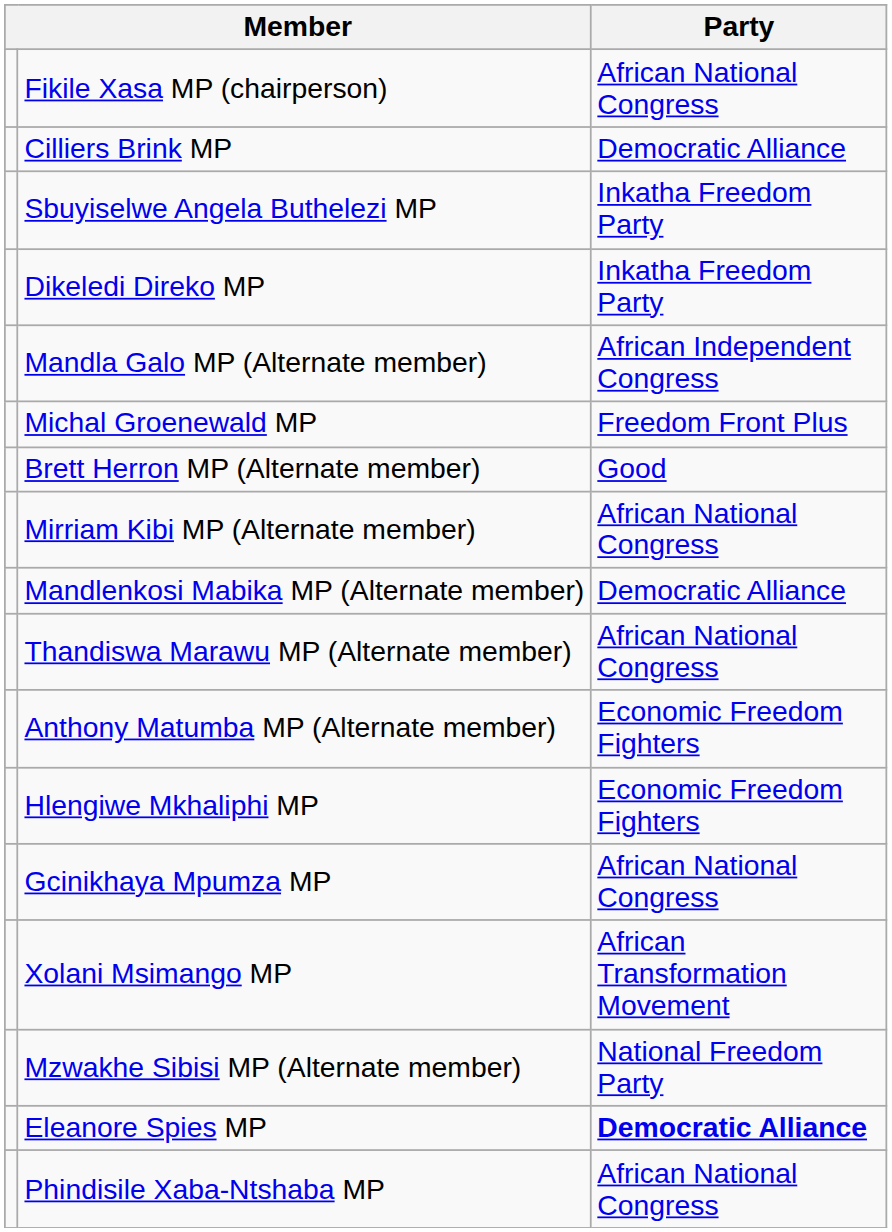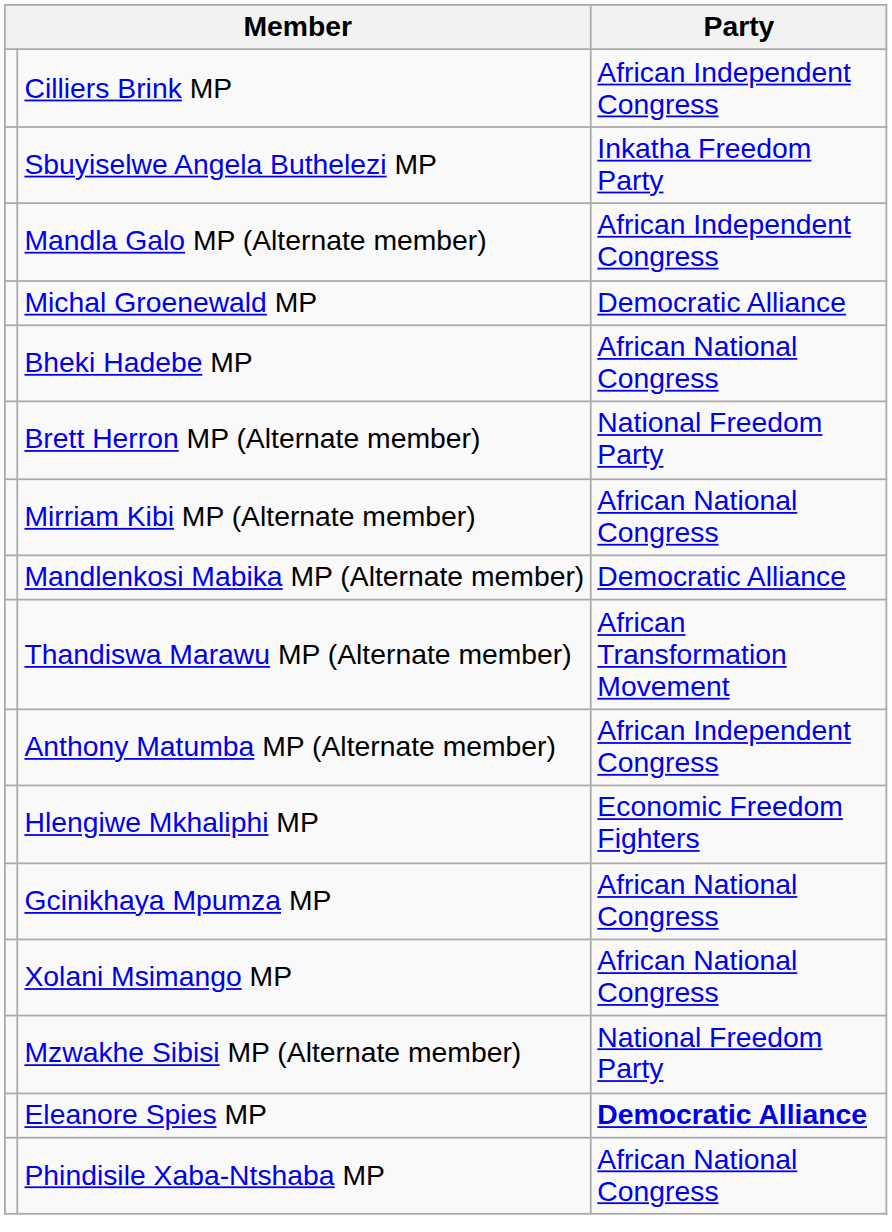- row: (206, 87)
(722, 148) Democratic Alliance -> (724, 87) African Independent Congress
- row: (145, 286)
(722, 423) Freedom Front Plus -> (722, 302) Democratic Alliance
+ row: (139, 363)
(632, 468) Good -> (710, 439) National Freedom Party
(697, 651) African National Congress -> (692, 654) African Transformation Movement
(720, 728) Economic Freedom Fighters -> (724, 746) African Independent Congress
(692, 974) African Transformation Movement -> (697, 977) African National Congress
